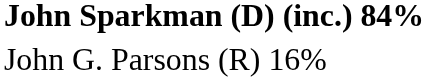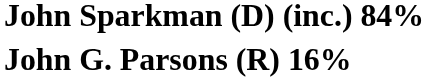(165, 59) normal -> (178, 59) bold
